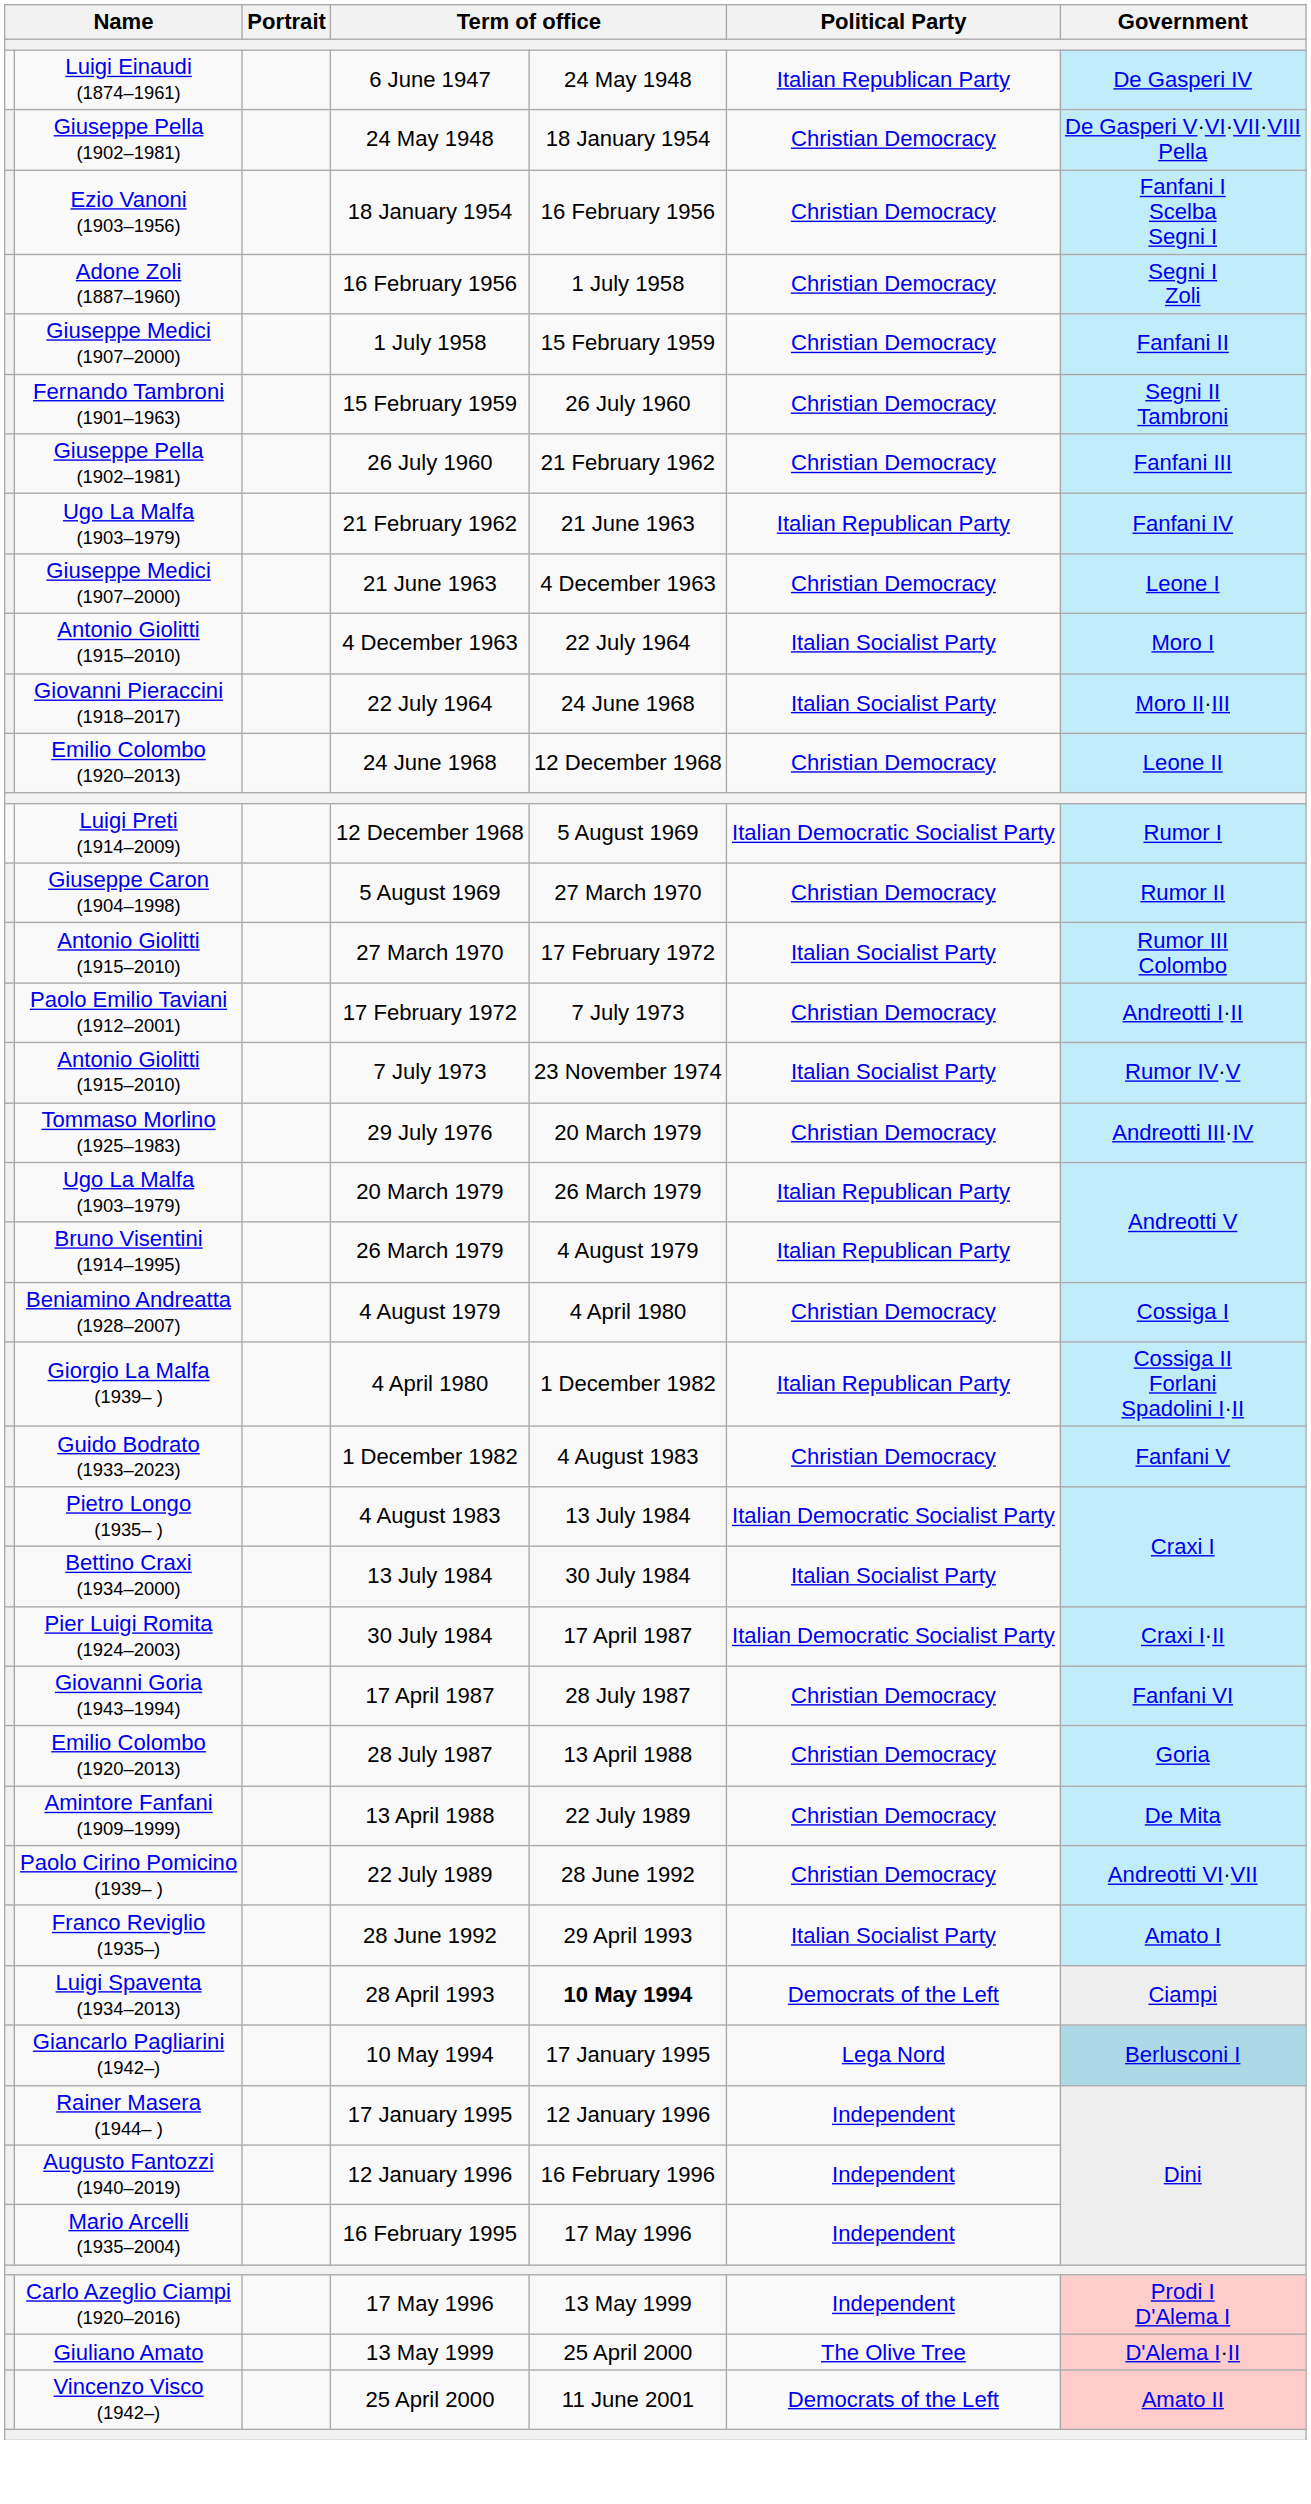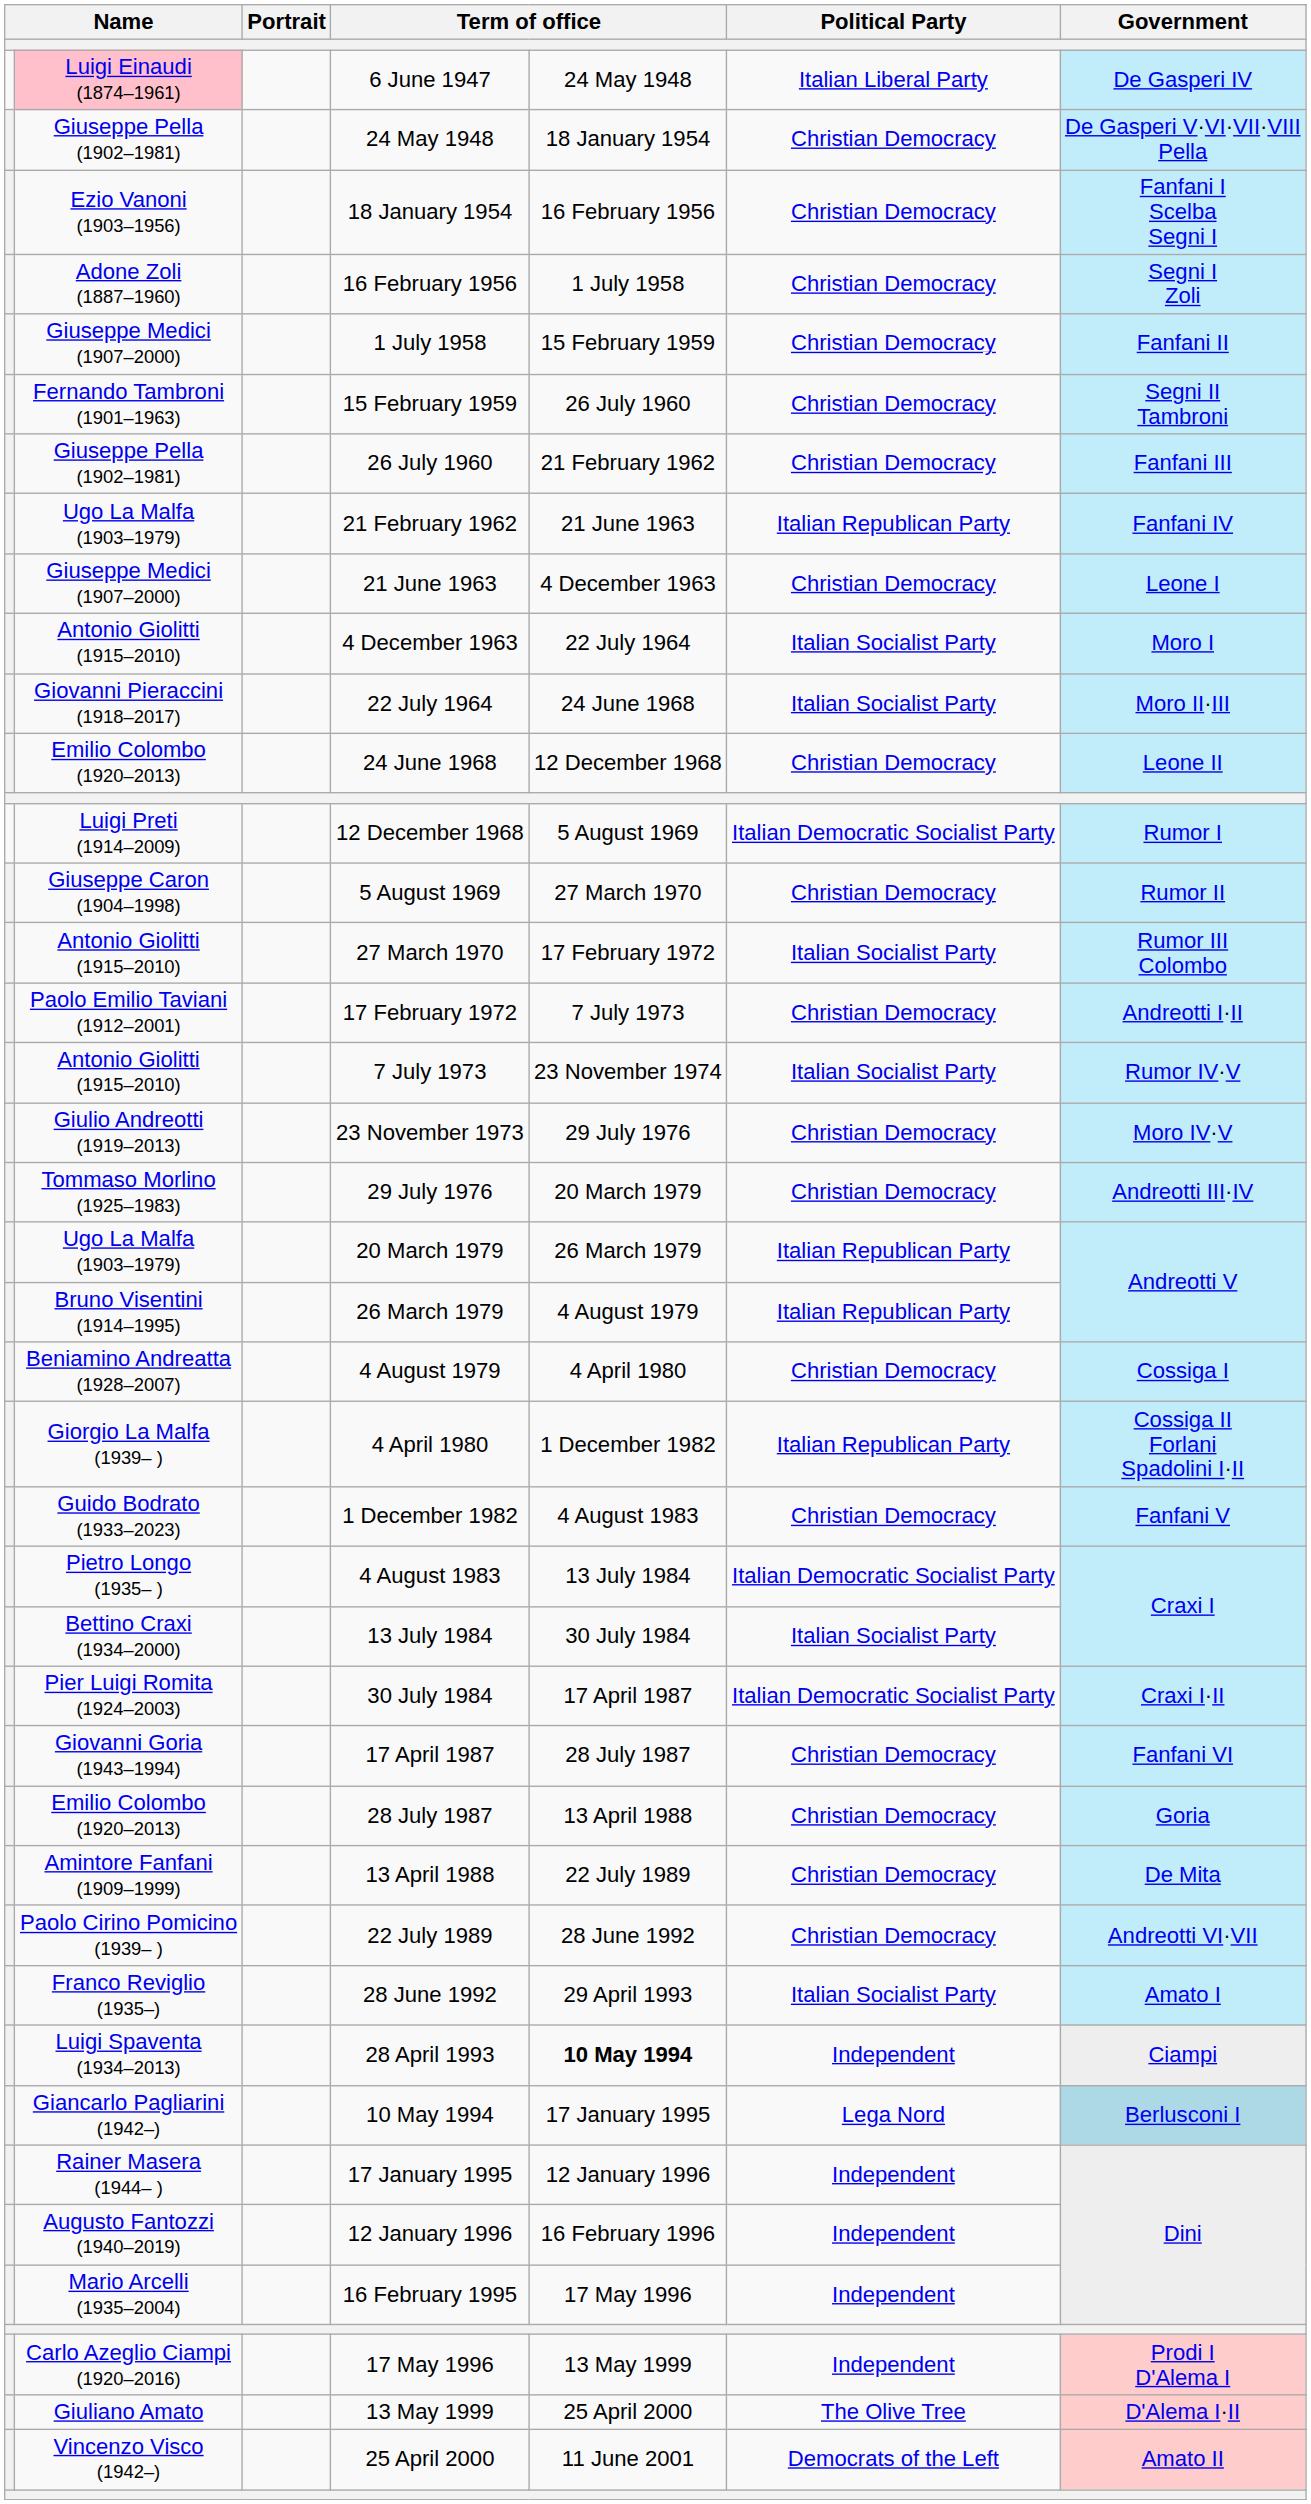(129, 79) no background -> (129, 79) pink background
(893, 79) Italian Republican Party -> (893, 79) Italian Liberal Party
+ row: (430, 1132)
(893, 1995) Democrats of the Left -> (893, 2054) Independent
